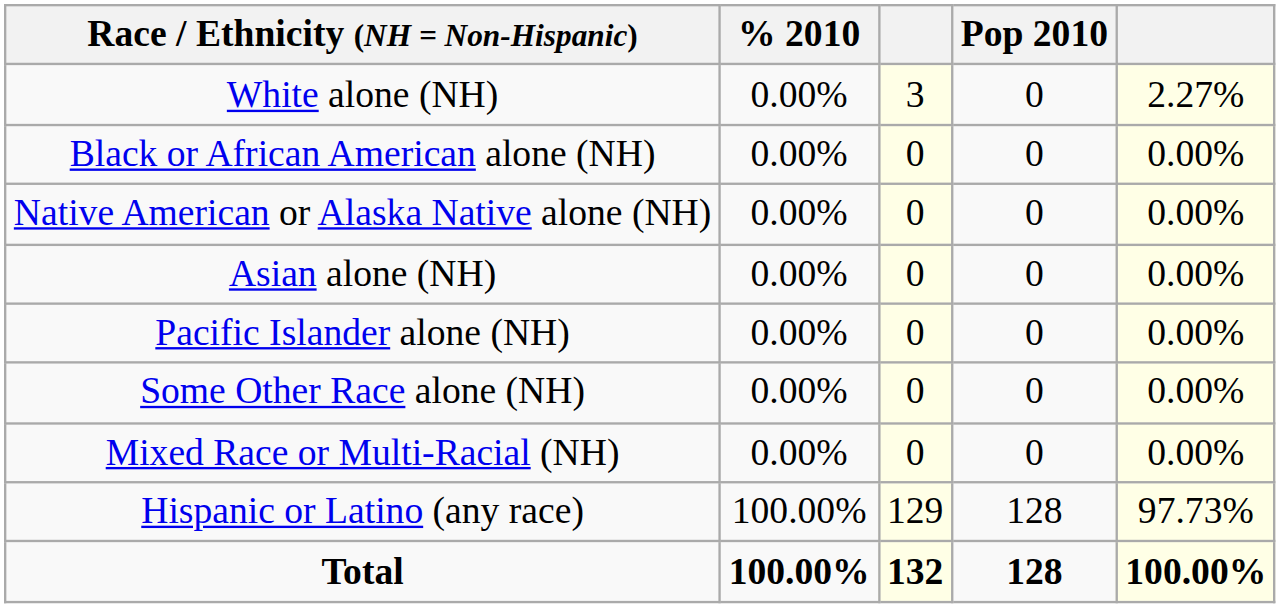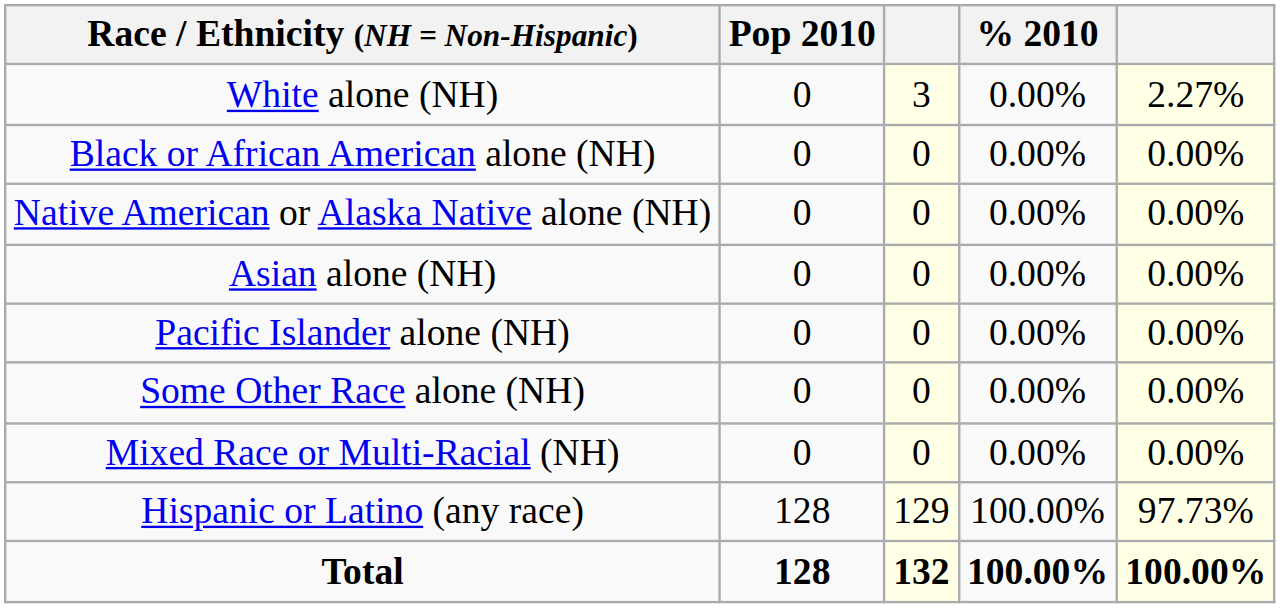columns swapped: (1034, 34) <-> (799, 34)
